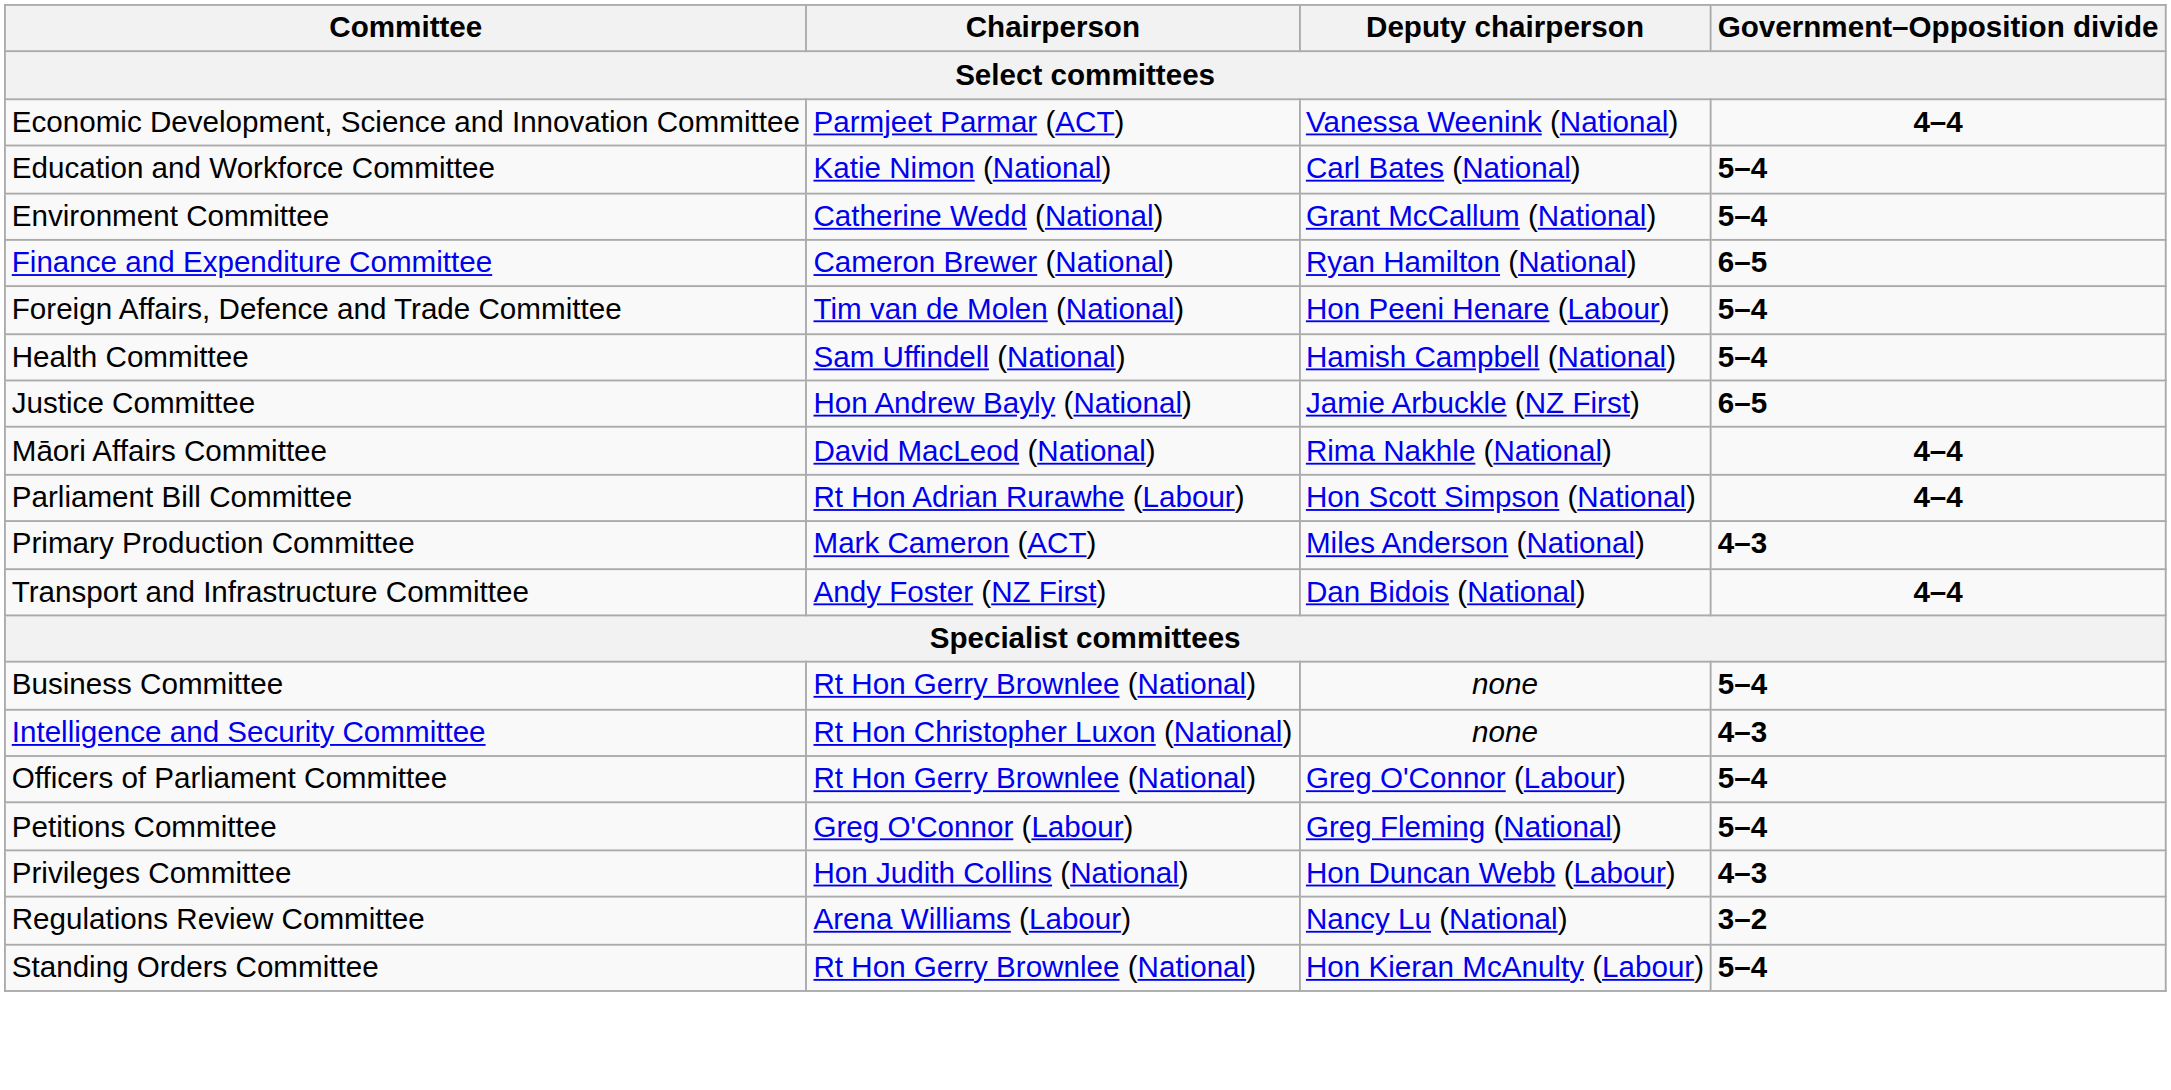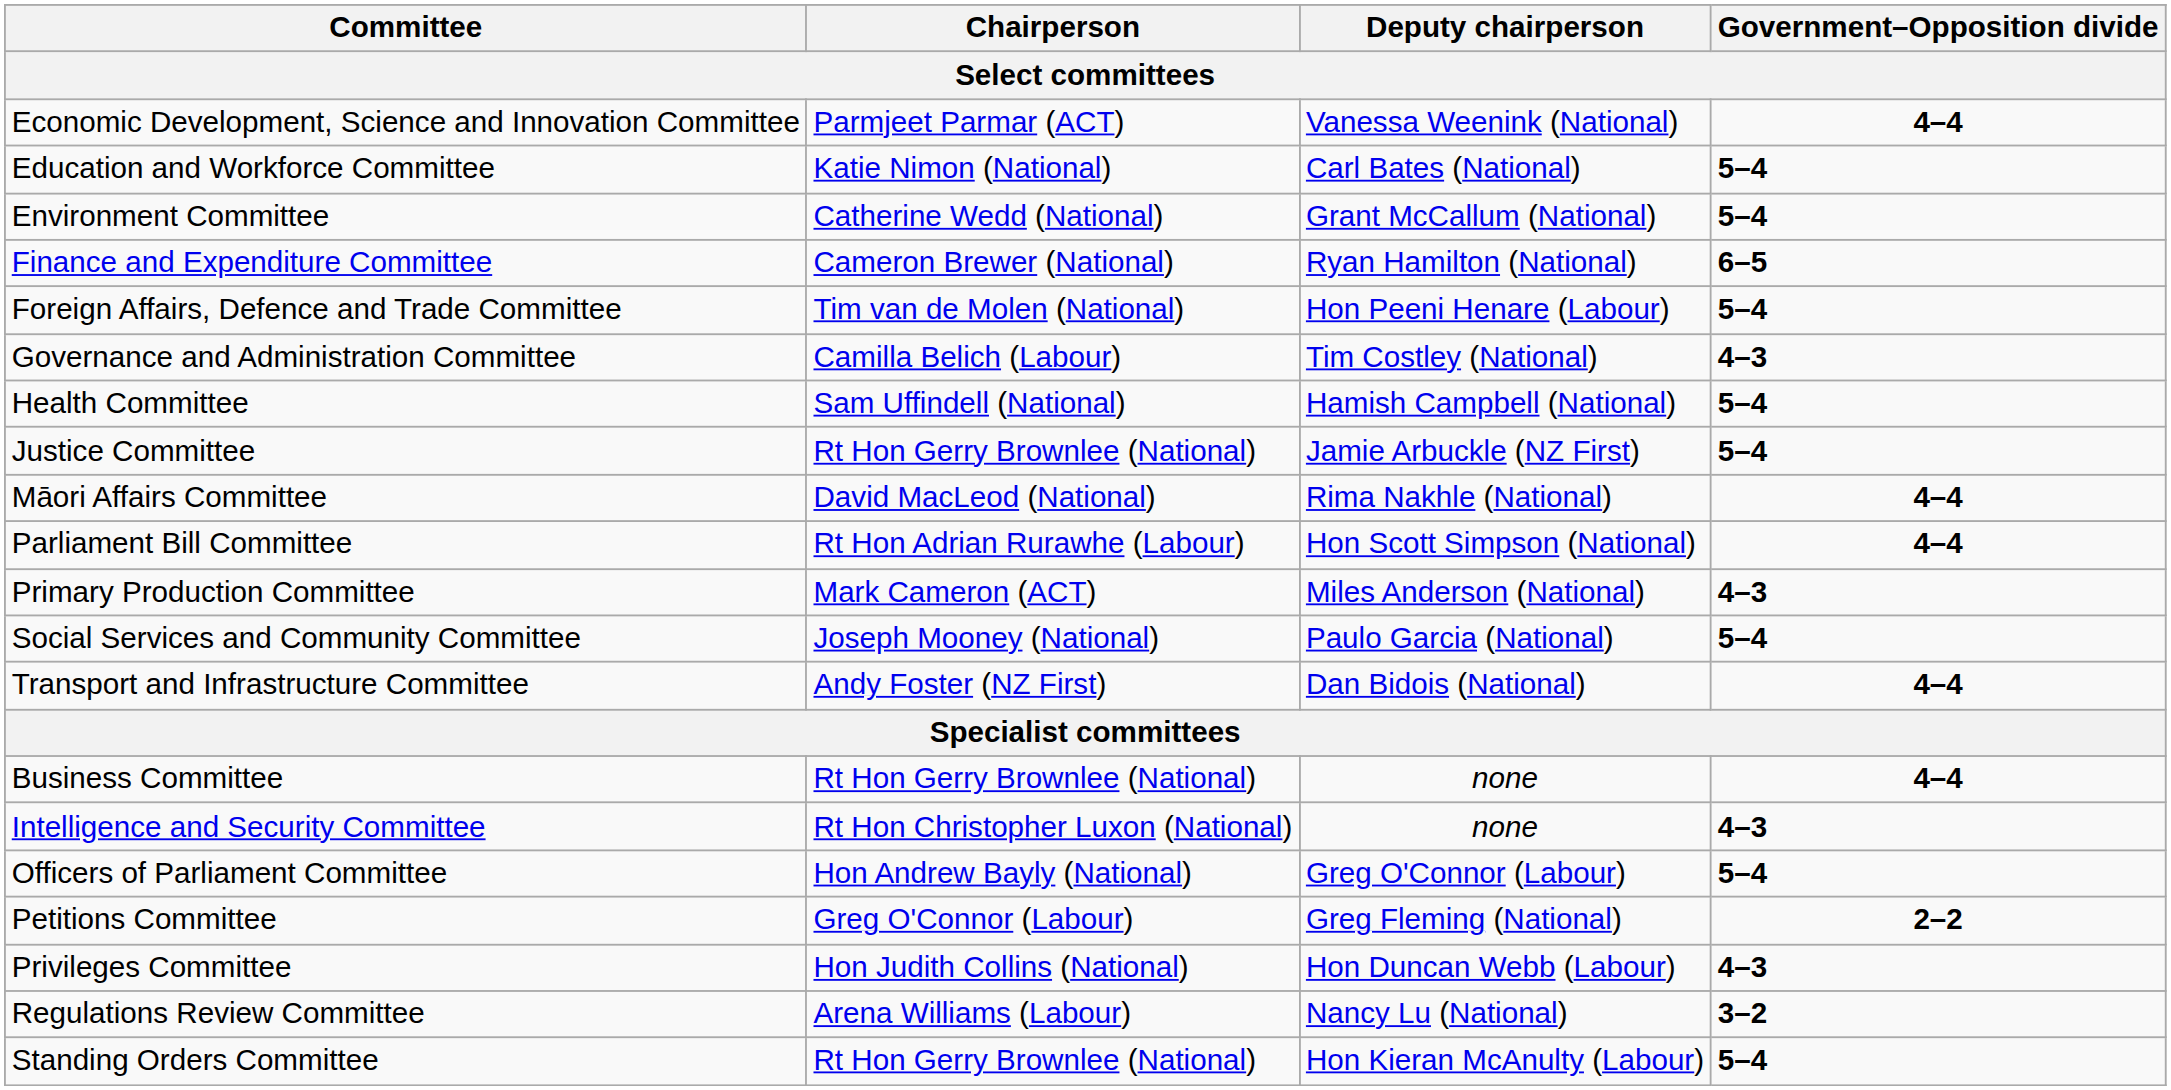+ row: (294, 356)
(1003, 403) Hon Andrew Bayly (National) -> (1035, 450) Rt Hon Gerry Brownlee (National)
(1742, 403) 6–5 -> (1742, 450) 5–4
+ row: (296, 638)
(1742, 685) 5–4 -> (1938, 779) 4–4
(1035, 779) Rt Hon Gerry Brownlee (National) -> (1003, 872) Hon Andrew Bayly (National)
(1742, 826) 5–4 -> (1938, 919) 2–2
